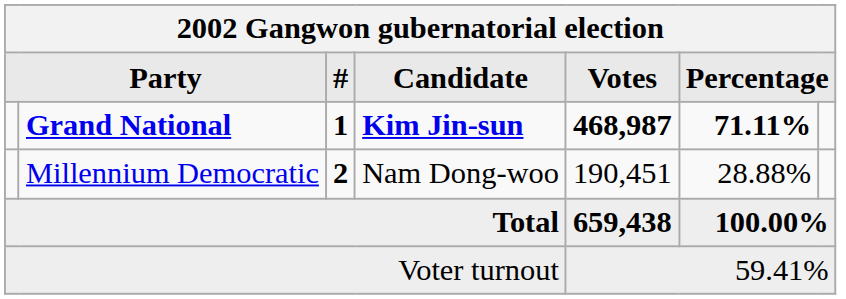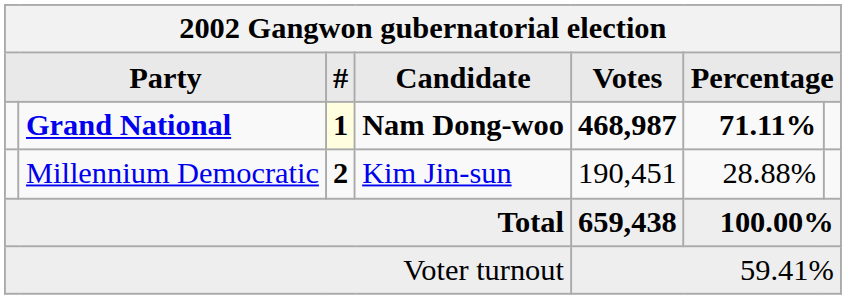(341, 125) no background -> (341, 125) lightyellow background
(443, 125) Kim Jin-sun -> (463, 125) Nam Dong-woo
(461, 173) Nam Dong-woo -> (437, 173) Kim Jin-sun
